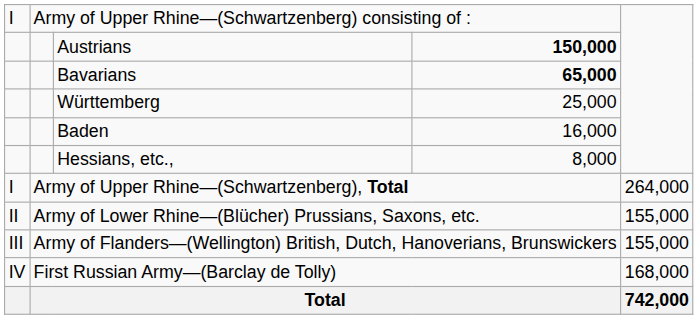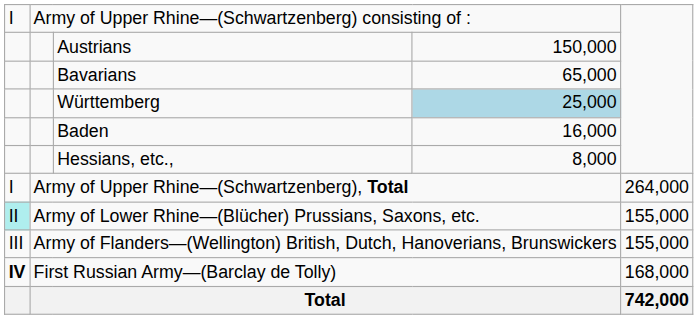(585, 46) bold -> (585, 46) normal
(589, 74) bold -> (589, 74) normal
(589, 103) no background -> (589, 103) lightblue background
(14, 215) no background -> (14, 215) paleturquoise background
(17, 272) normal -> (17, 272) bold
